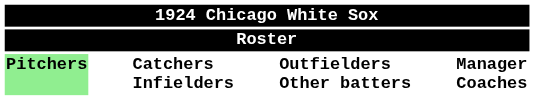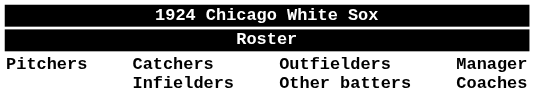(47, 65) lightgreen background -> (47, 65) no background
